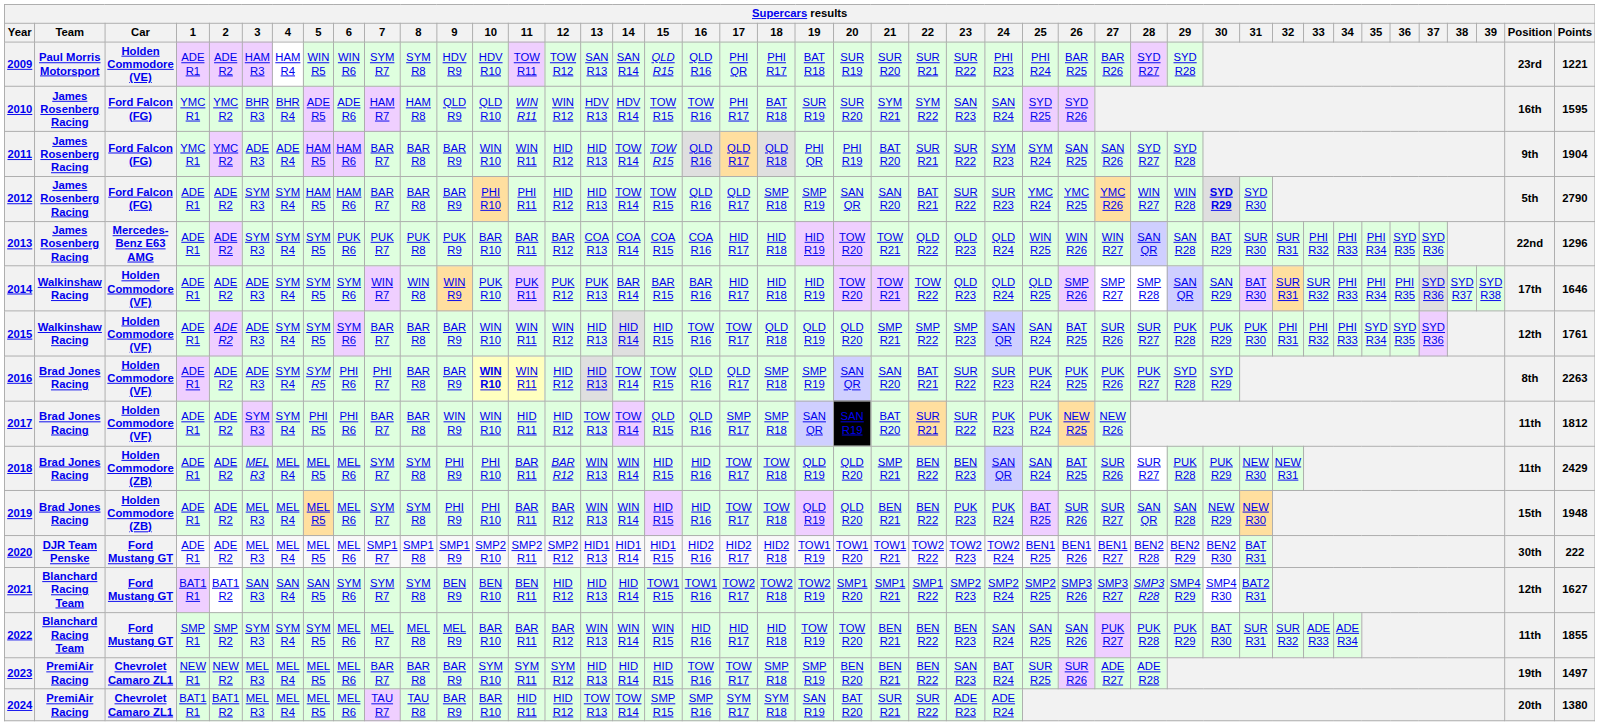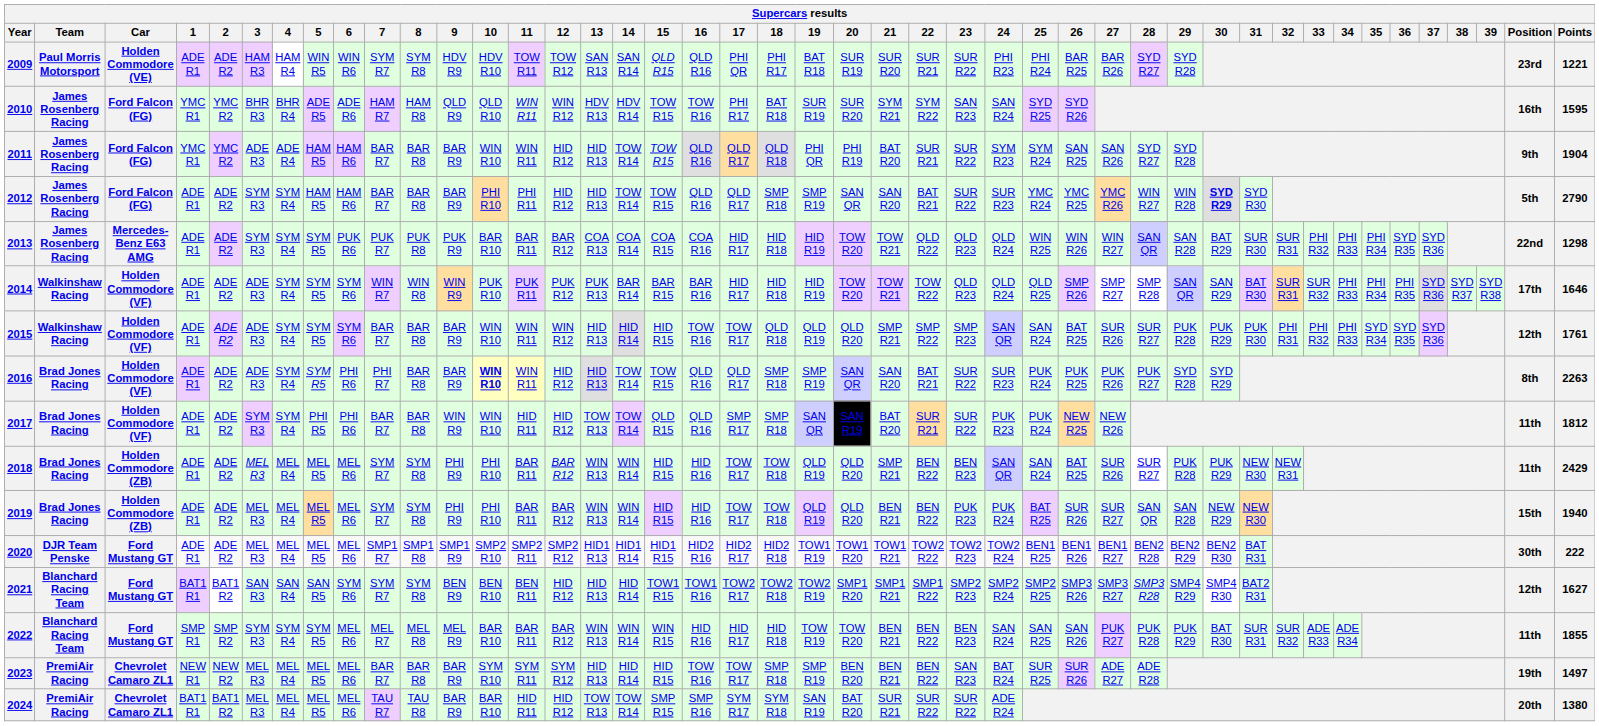(1575, 244) 1296 -> (1575, 244) 1298
(1575, 513) 1948 -> (1575, 513) 1940
(966, 705) ADE R23 -> (966, 705) SUR R22
